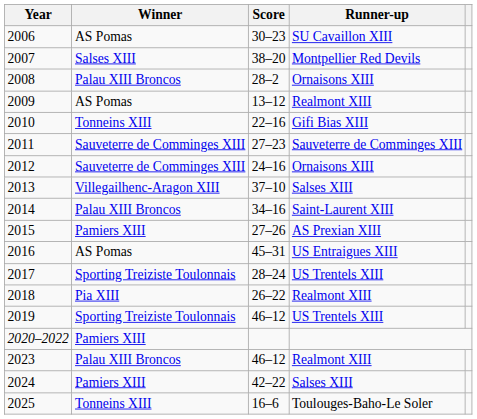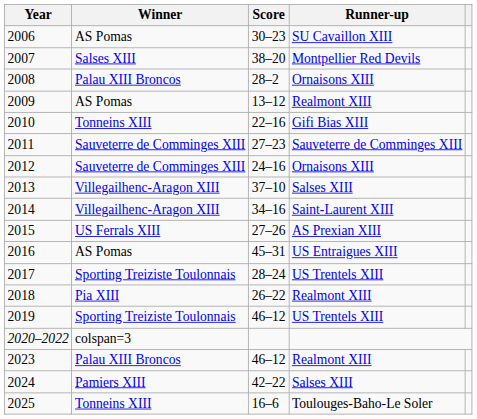(128, 209) Palau XIII Broncos -> (147, 209) Villegailhenc-Aragon XIII
(110, 230) Pamiers XIII -> (118, 230) US Ferrals XIII
(110, 338) Pamiers XIII -> (103, 338) colspan=3
